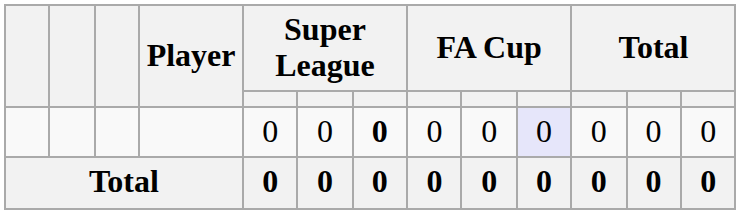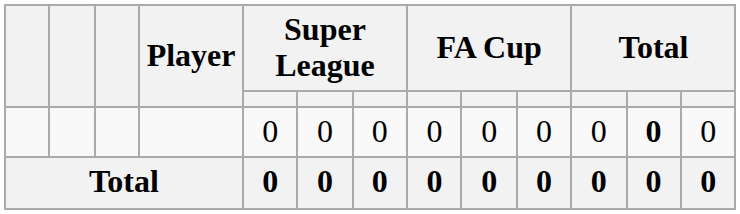(380, 131) bold -> (380, 131) normal
(544, 131) lavender background -> (544, 131) no background
(653, 131) normal -> (653, 131) bold
